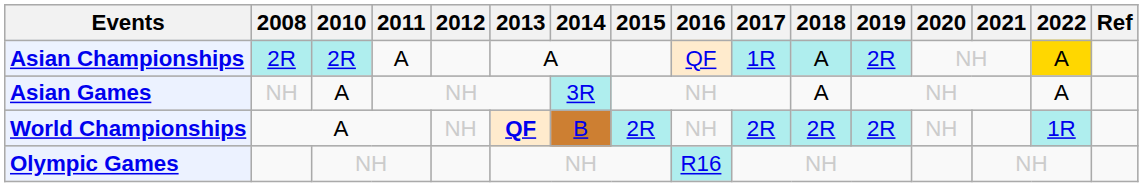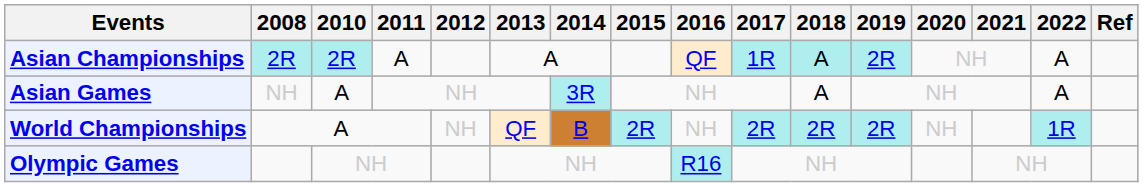(1061, 58) gold background -> (1061, 58) no background
(521, 129) bold -> (521, 129) normal
